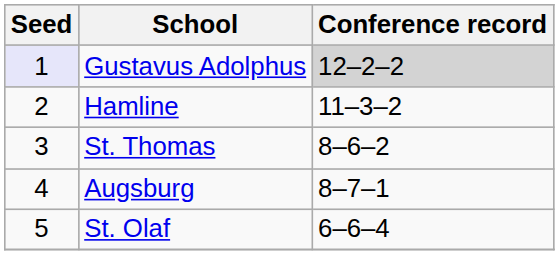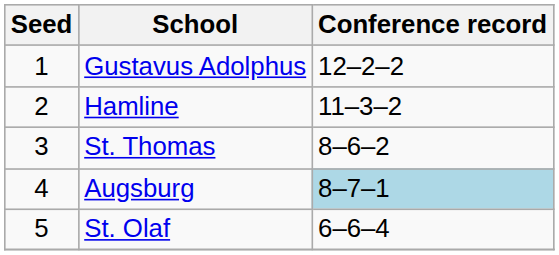(42, 65) lavender background -> (42, 65) no background
(361, 65) lightgrey background -> (361, 65) no background
(354, 188) no background -> (354, 188) lightblue background
